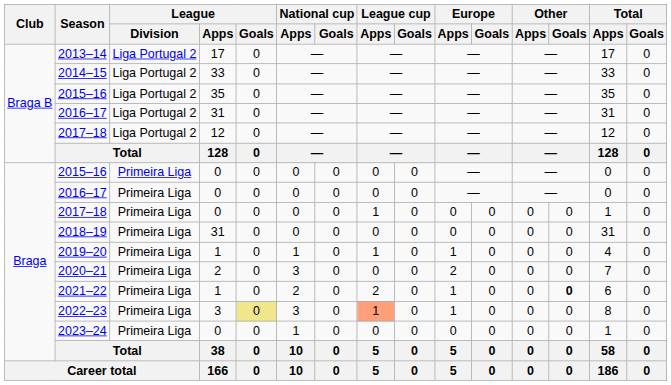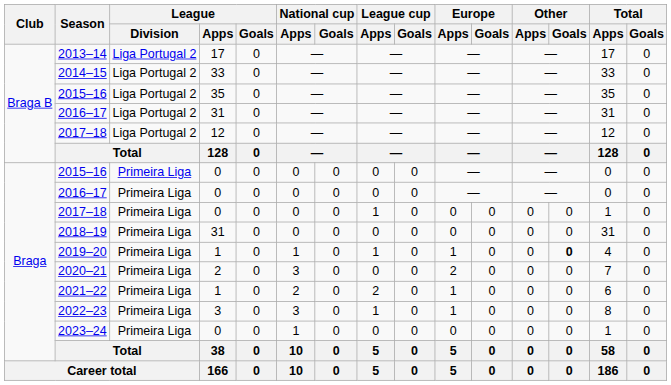(569, 251) normal -> (569, 251) bold
(569, 291) bold -> (569, 291) normal
(256, 311) khaki background -> (256, 311) no background
(376, 311) lightsalmon background -> (376, 311) no background
